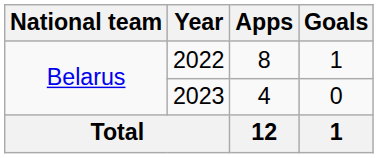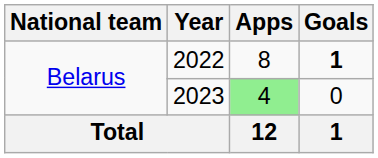(336, 59) normal -> (336, 59) bold
(264, 96) no background -> (264, 96) lightgreen background
